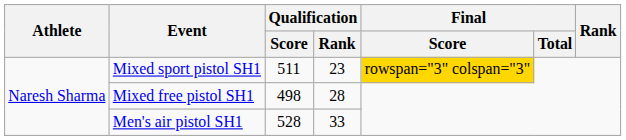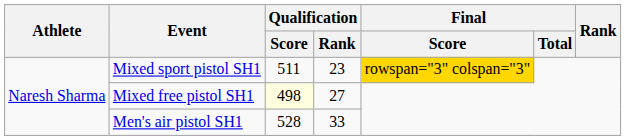(289, 96) no background -> (289, 96) lightyellow background
(337, 96) 28 -> (337, 96) 27
